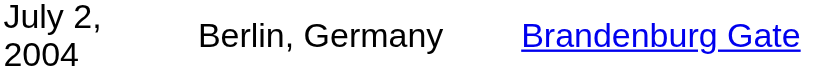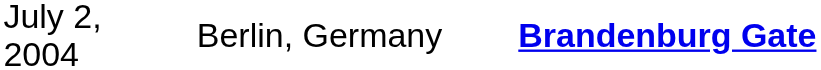(661, 35) normal -> (667, 35) bold
